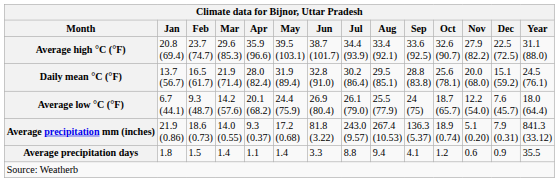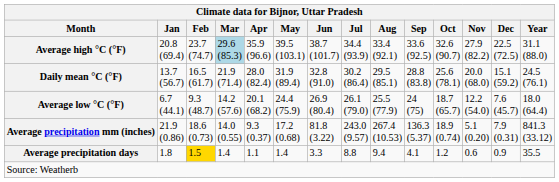(230, 50) no background -> (230, 50) lightblue background
(195, 153) no background -> (195, 153) gold background
